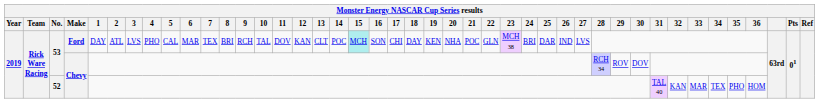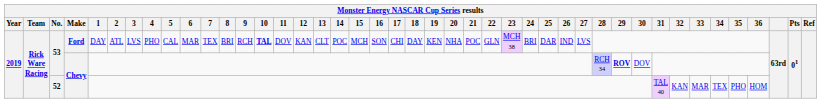(264, 41) normal -> (264, 41) bold
(358, 41) paleturquoise background -> (359, 41) no background
(620, 64) normal -> (622, 64) bold
